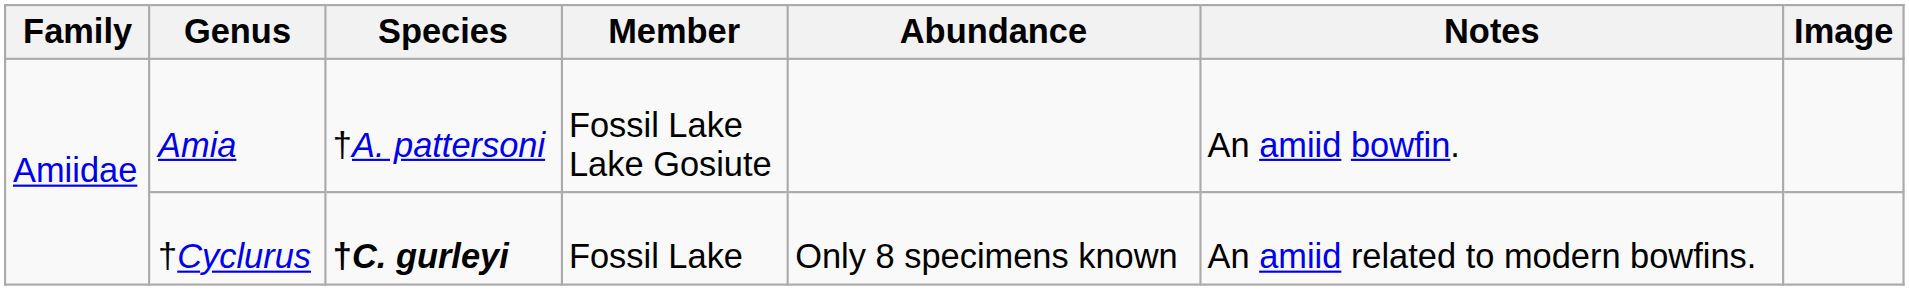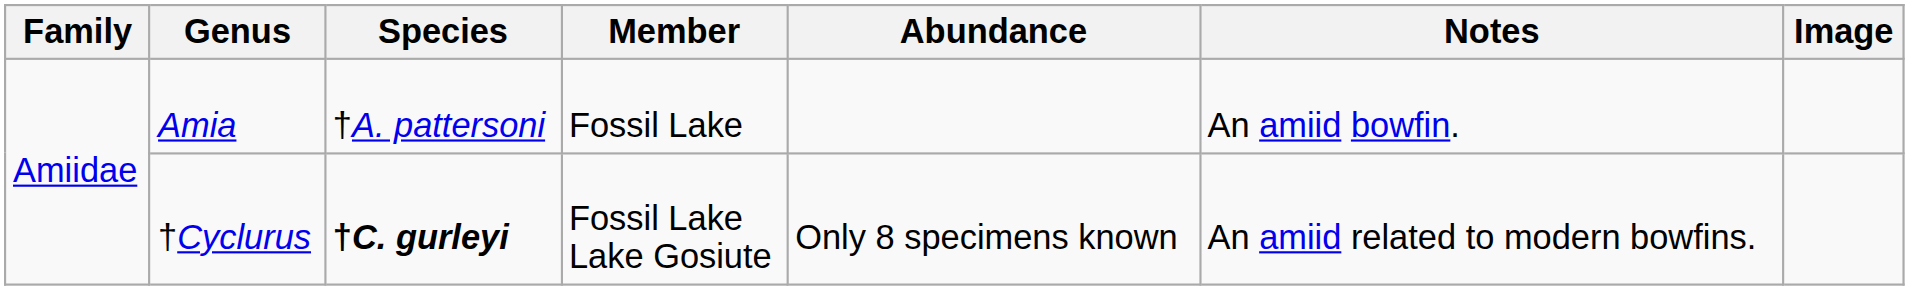(670, 144) Fossil Lake Lake Gosiute -> (656, 125) Fossil Lake
(656, 256) Fossil Lake -> (670, 237) Fossil Lake Lake Gosiute
